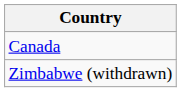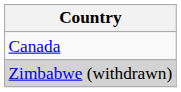(90, 73) no background -> (90, 73) lightgrey background
